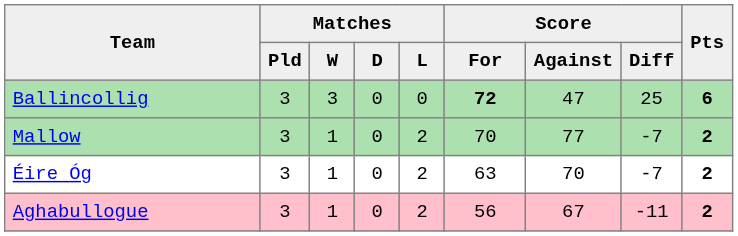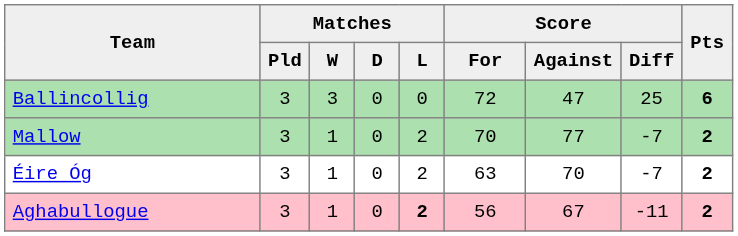(485, 99) bold -> (485, 99) normal
(422, 212) normal -> (422, 212) bold
